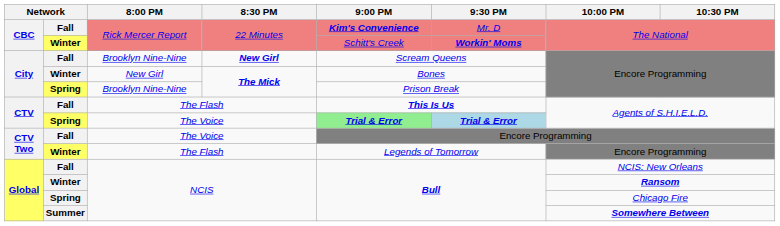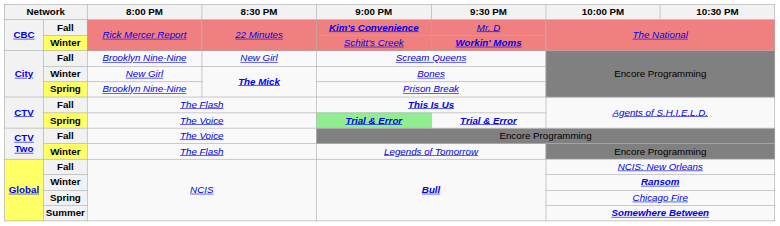(259, 58) bold -> (259, 58) normal
(488, 120) lightblue background -> (488, 120) no background
